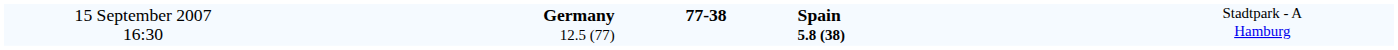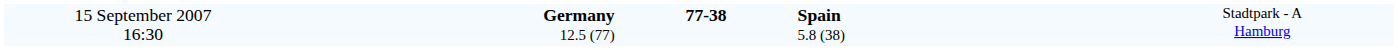(821, 35) bold -> (821, 35) normal
